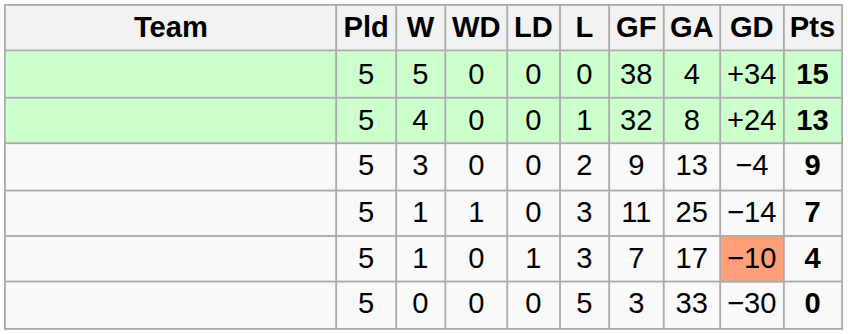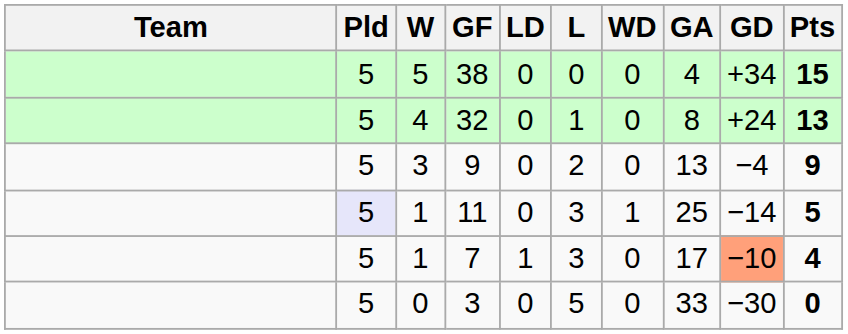columns swapped: (476, 27) <-> (636, 27)
(366, 212) no background -> (366, 212) lavender background
(813, 212) 7 -> (813, 212) 5
